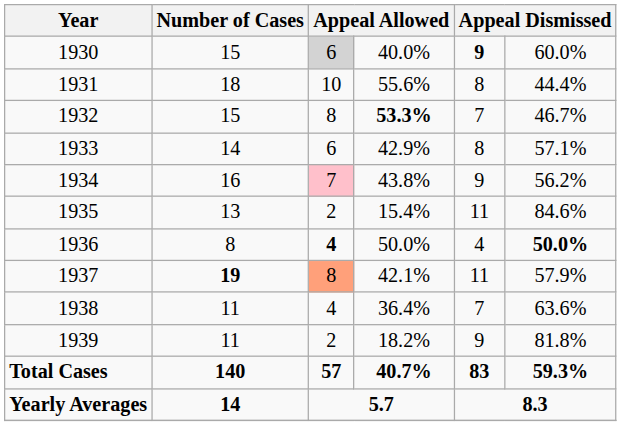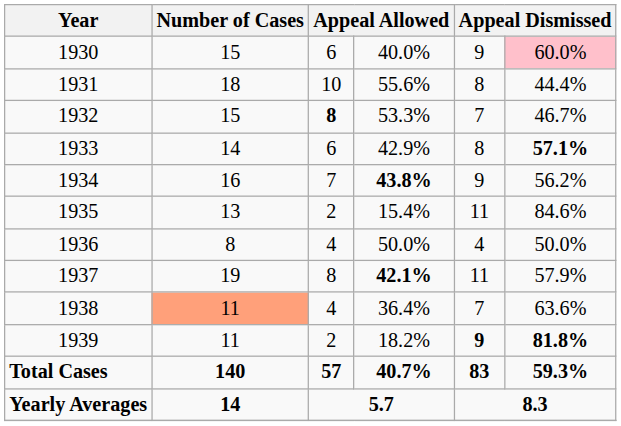(331, 52) lightgrey background -> (331, 52) no background
(479, 52) bold -> (479, 52) normal
(560, 52) no background -> (560, 52) pink background
(331, 116) normal -> (331, 116) bold
(404, 116) bold -> (404, 116) normal
(560, 148) normal -> (560, 148) bold
(331, 180) pink background -> (331, 180) no background
(404, 180) normal -> (404, 180) bold
(331, 244) bold -> (331, 244) normal
(560, 244) bold -> (560, 244) normal
(230, 276) bold -> (230, 276) normal
(331, 276) lightsalmon background -> (331, 276) no background
(404, 276) normal -> (404, 276) bold
(230, 308) no background -> (230, 308) lightsalmon background
(479, 340) normal -> (479, 340) bold
(560, 340) normal -> (560, 340) bold
